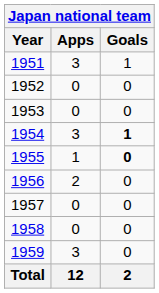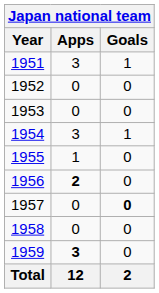(127, 134) bold -> (127, 134) normal
(127, 157) bold -> (127, 157) normal
(76, 181) normal -> (76, 181) bold
(127, 205) normal -> (127, 205) bold
(76, 252) normal -> (76, 252) bold
